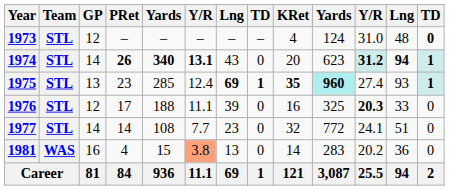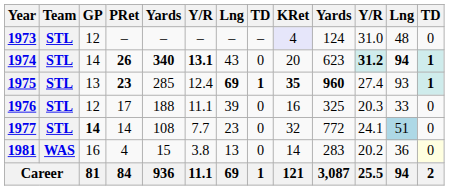(293, 38) no background -> (293, 38) lavender background
(431, 38) bold -> (431, 38) normal
(124, 83) normal -> (124, 83) bold
(334, 83) paleturquoise background -> (334, 83) no background
(371, 106) bold -> (371, 106) normal
(93, 128) normal -> (93, 128) bold
(402, 128) no background -> (402, 128) lightblue background
(200, 151) lightsalmon background -> (200, 151) no background
(431, 151) no background -> (431, 151) lightyellow background
